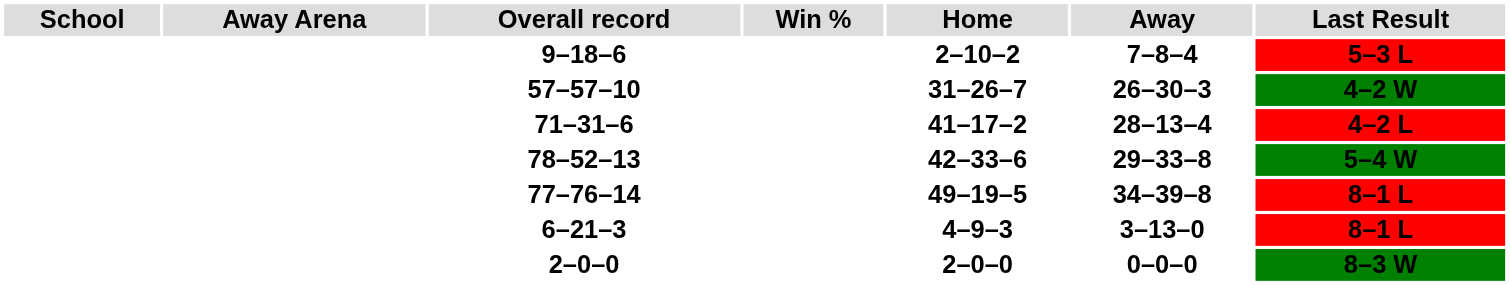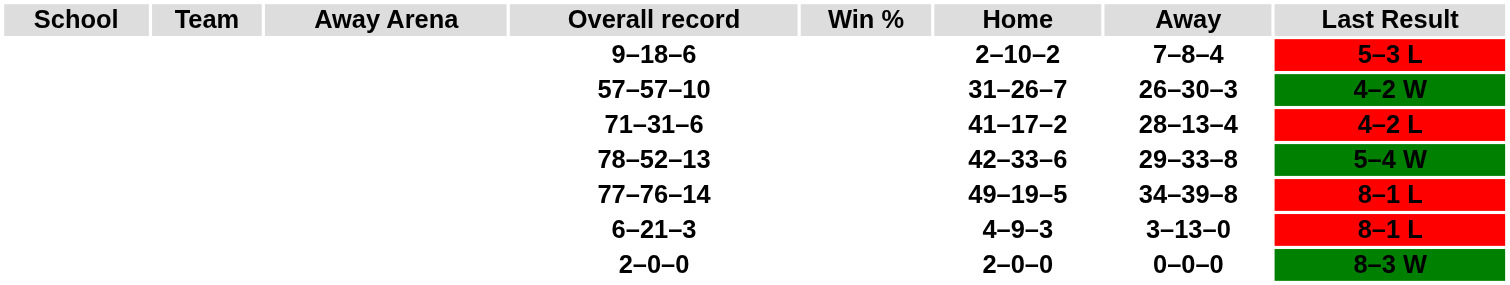+ column: (207, 19)
